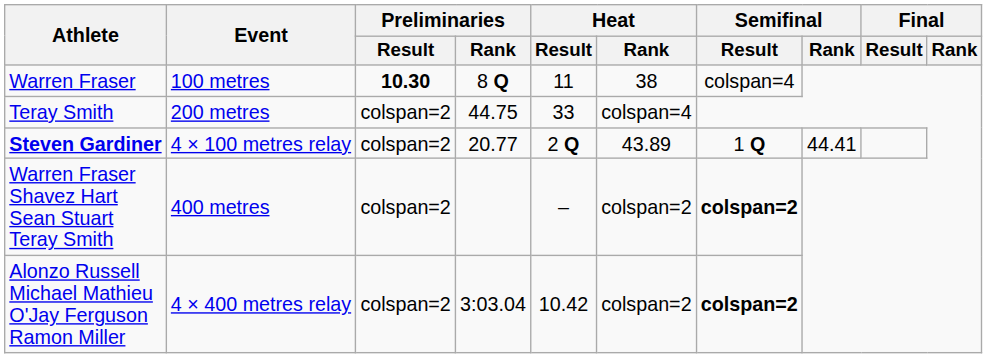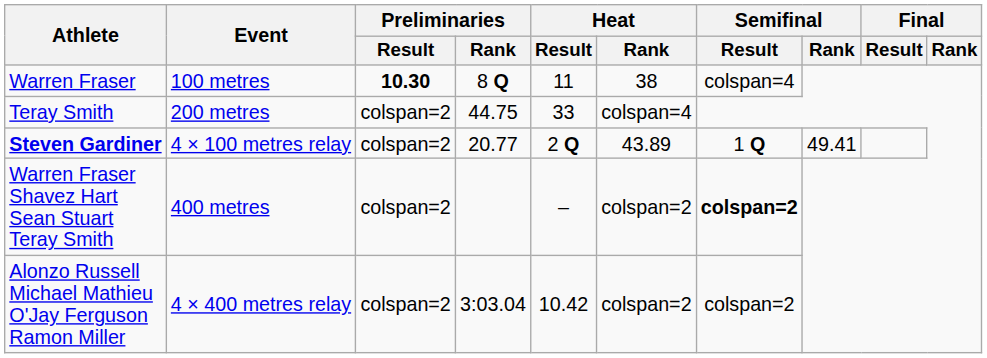(832, 144) 44.41 -> (832, 144) 49.41
(749, 305) bold -> (749, 305) normal
